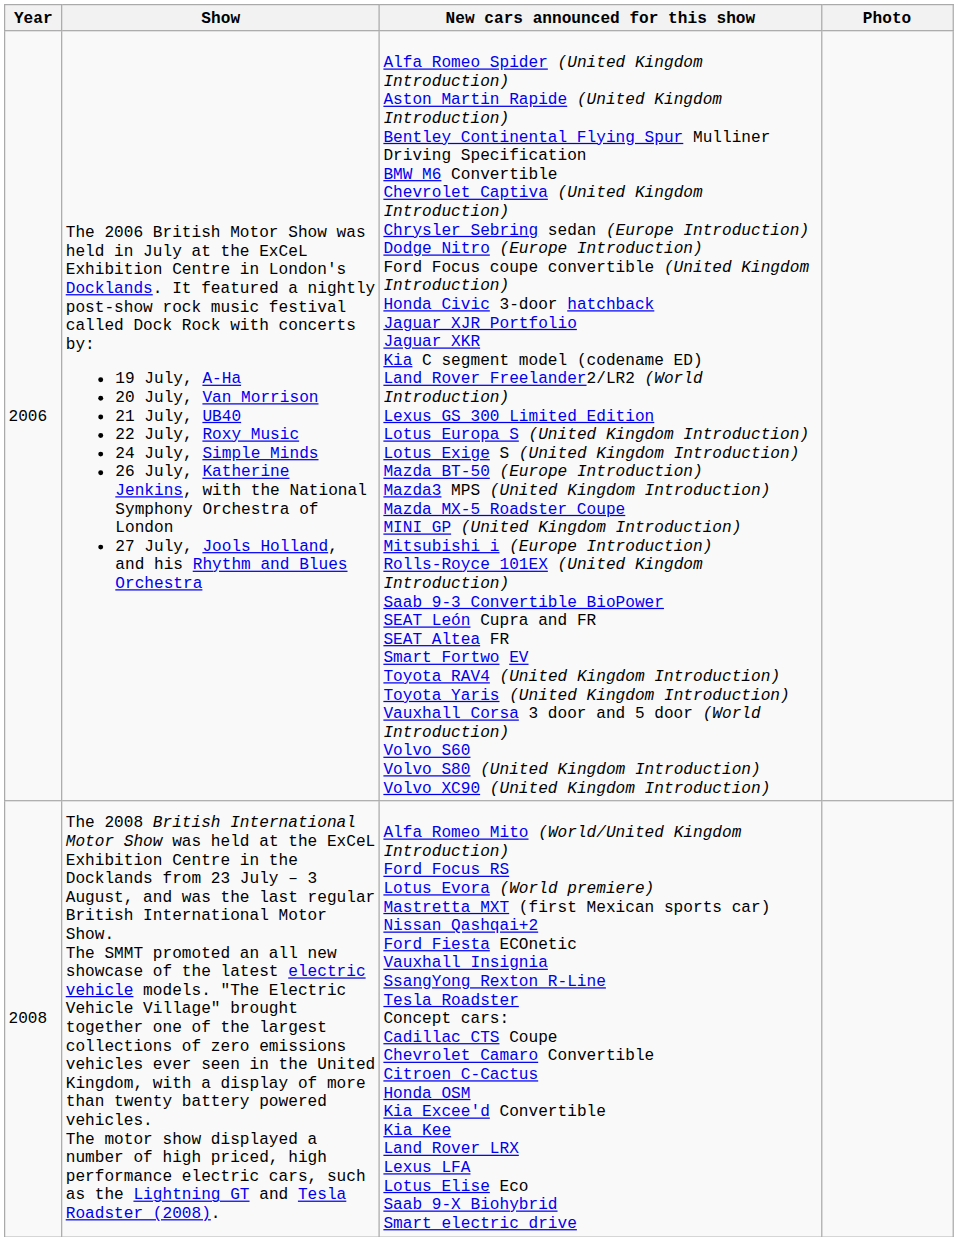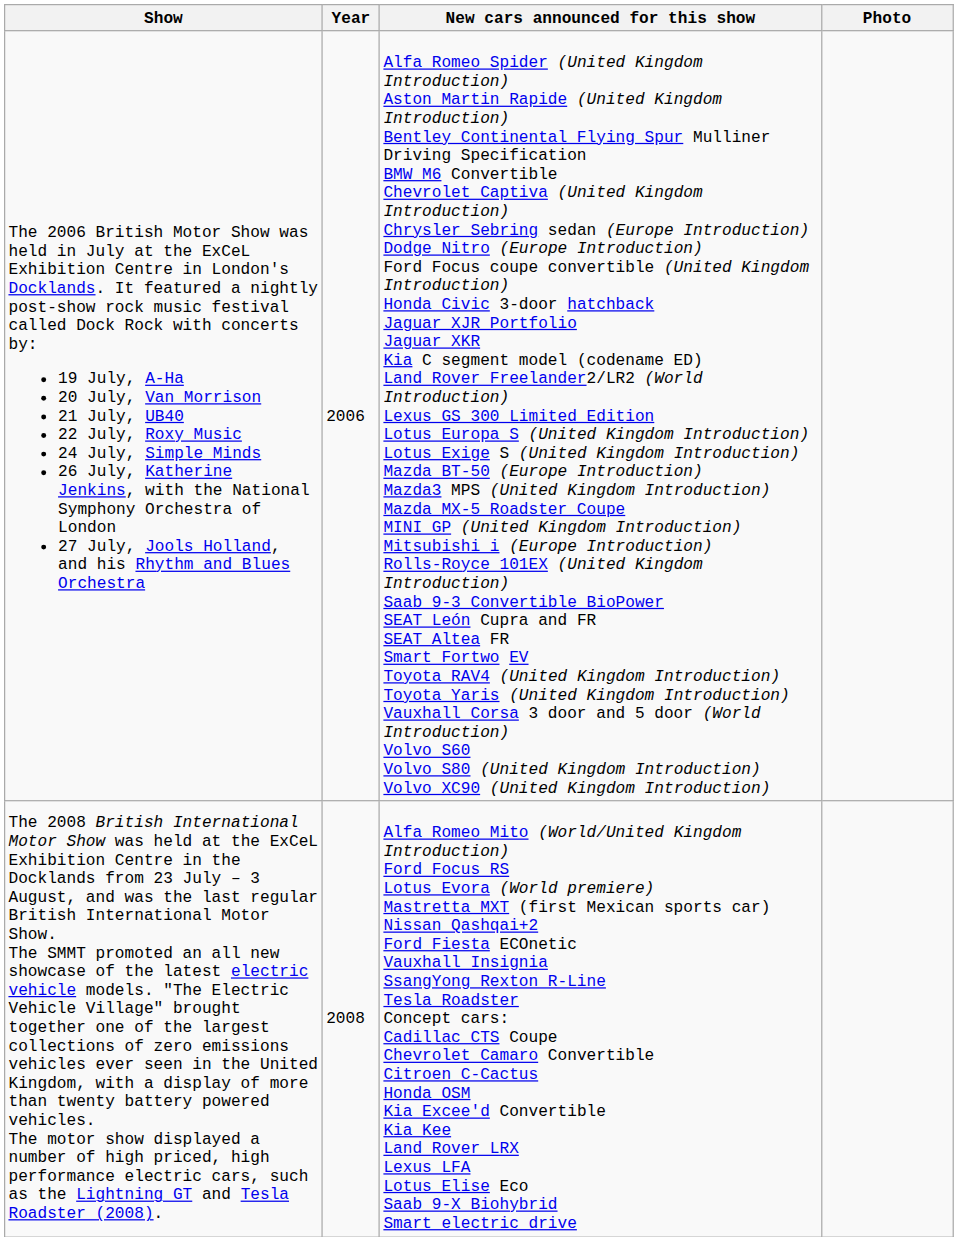columns swapped: (33, 18) <-> (221, 18)
